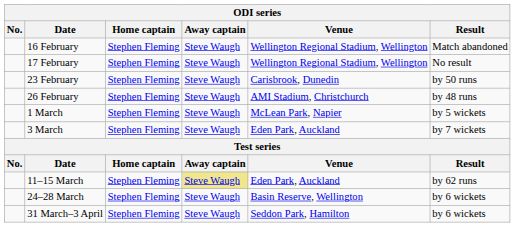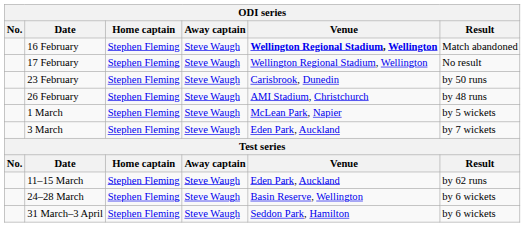(339, 46) normal -> (344, 46) bold
(212, 180) khaki background -> (212, 180) no background
